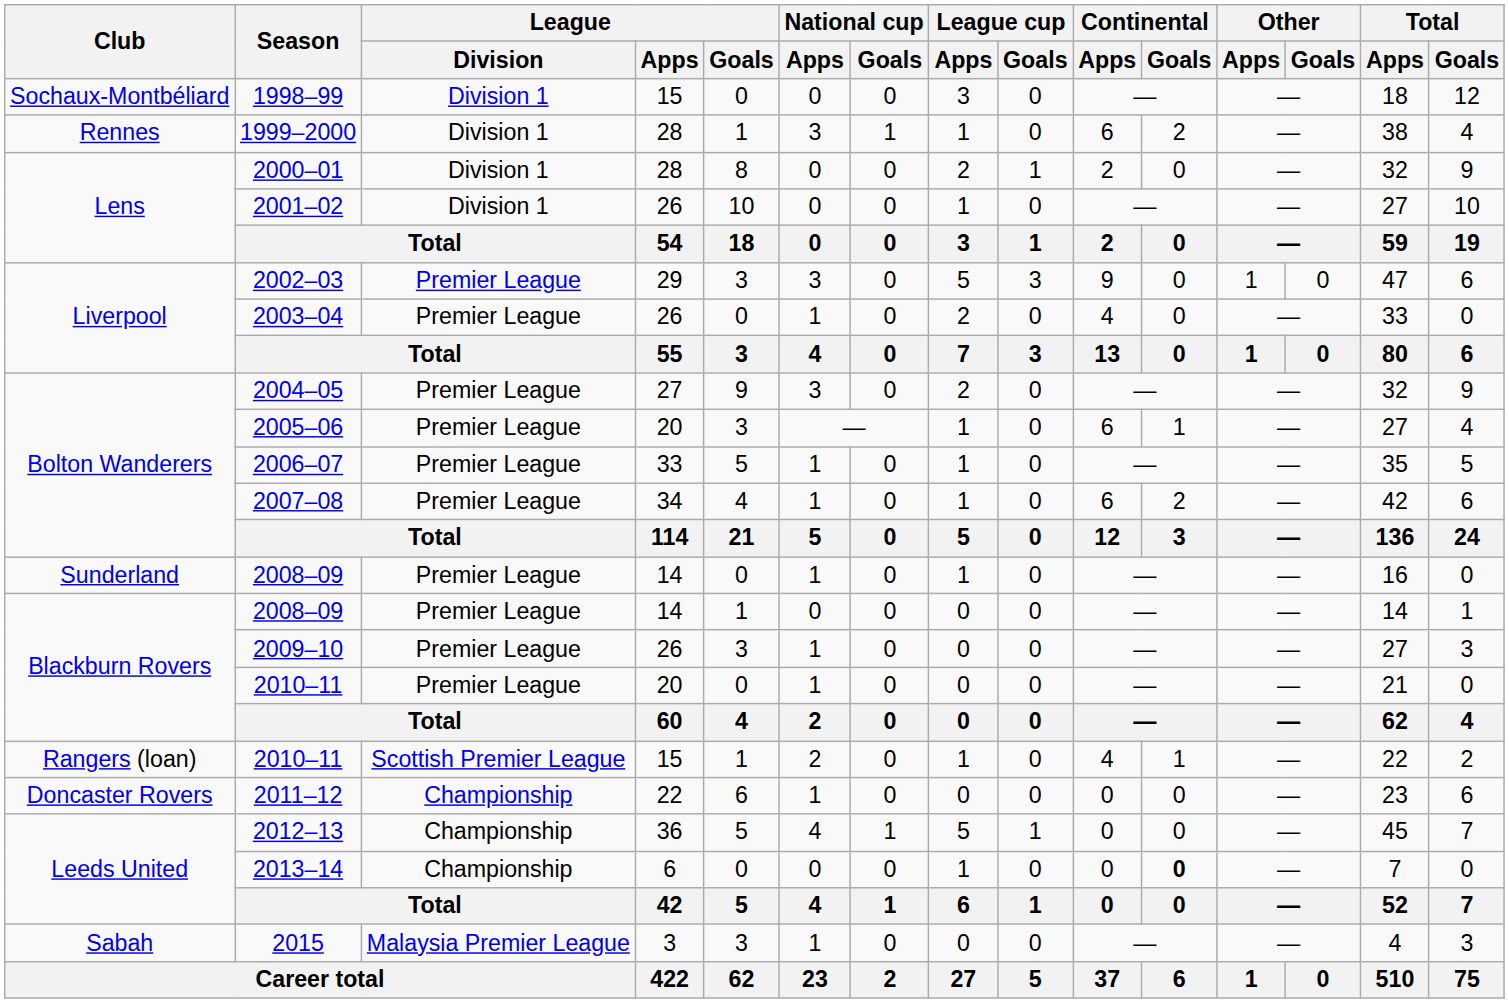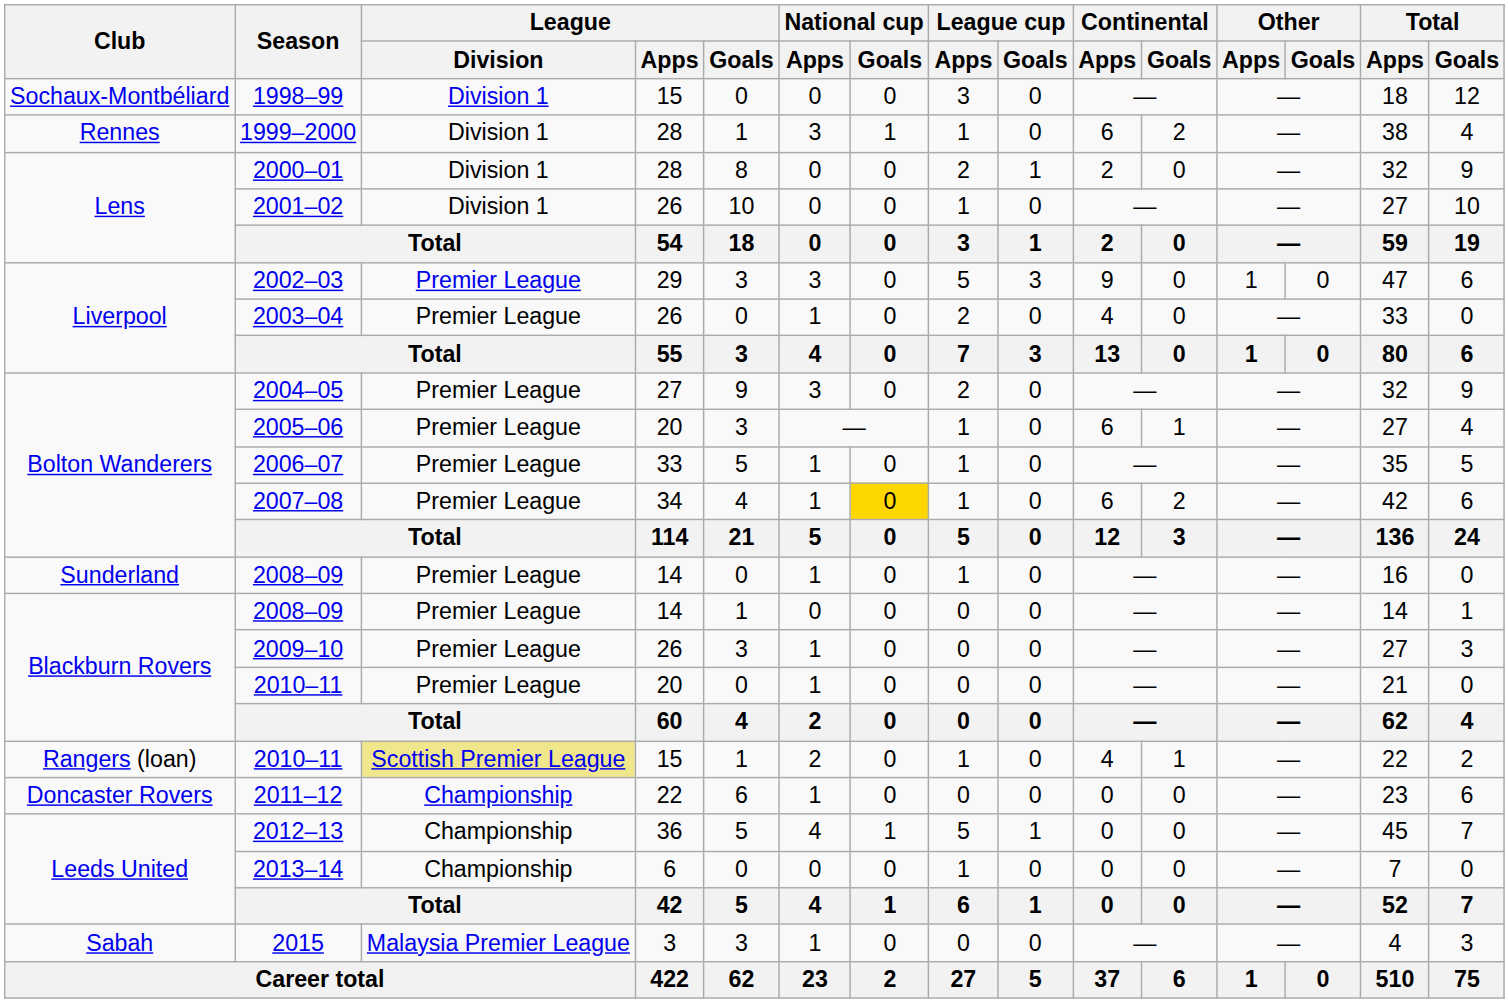(890, 501) no background -> (890, 501) gold background
(498, 758) no background -> (498, 758) khaki background
(1179, 869) bold -> (1179, 869) normal
